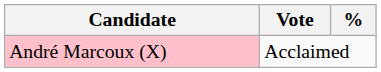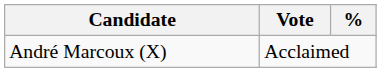(88, 51) pink background -> (88, 51) no background
